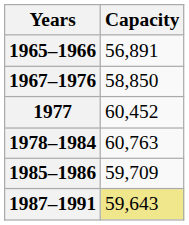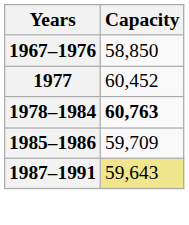- row: (53, 50)
(132, 142) normal -> (132, 111) bold
